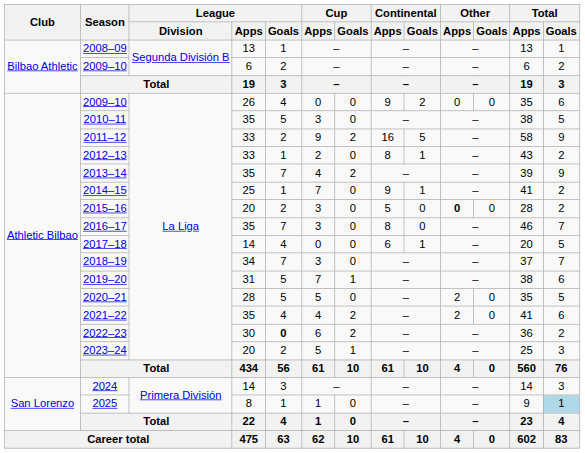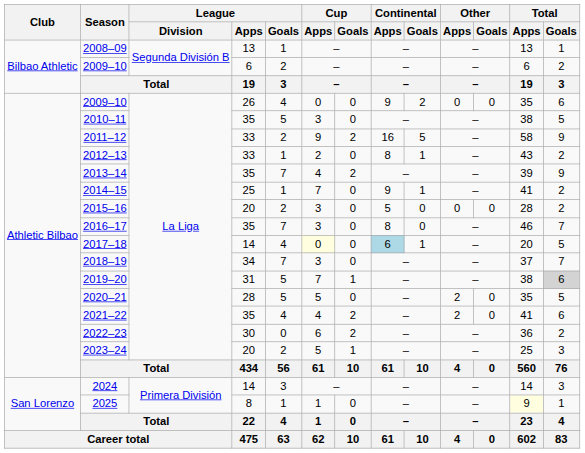(457, 208) bold -> (457, 208) normal
(318, 244) no background -> (318, 244) lightyellow background
(388, 244) no background -> (388, 244) lightblue background
(561, 279) no background -> (561, 279) lightgrey background
(283, 333) bold -> (283, 333) normal
(527, 404) no background -> (527, 404) lightyellow background
(561, 404) lightblue background -> (561, 404) no background
